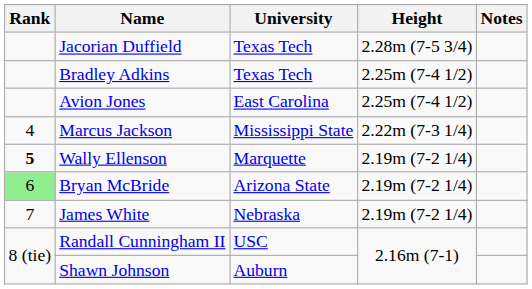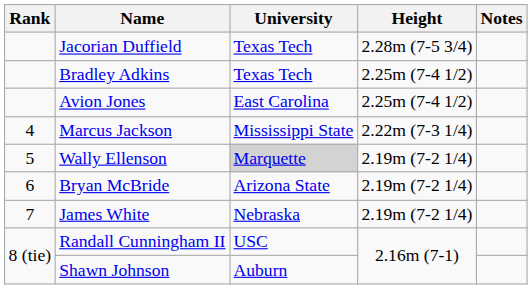(30, 158) bold -> (30, 158) normal
(270, 158) no background -> (270, 158) lightgrey background
(30, 185) lightgreen background -> (30, 185) no background
